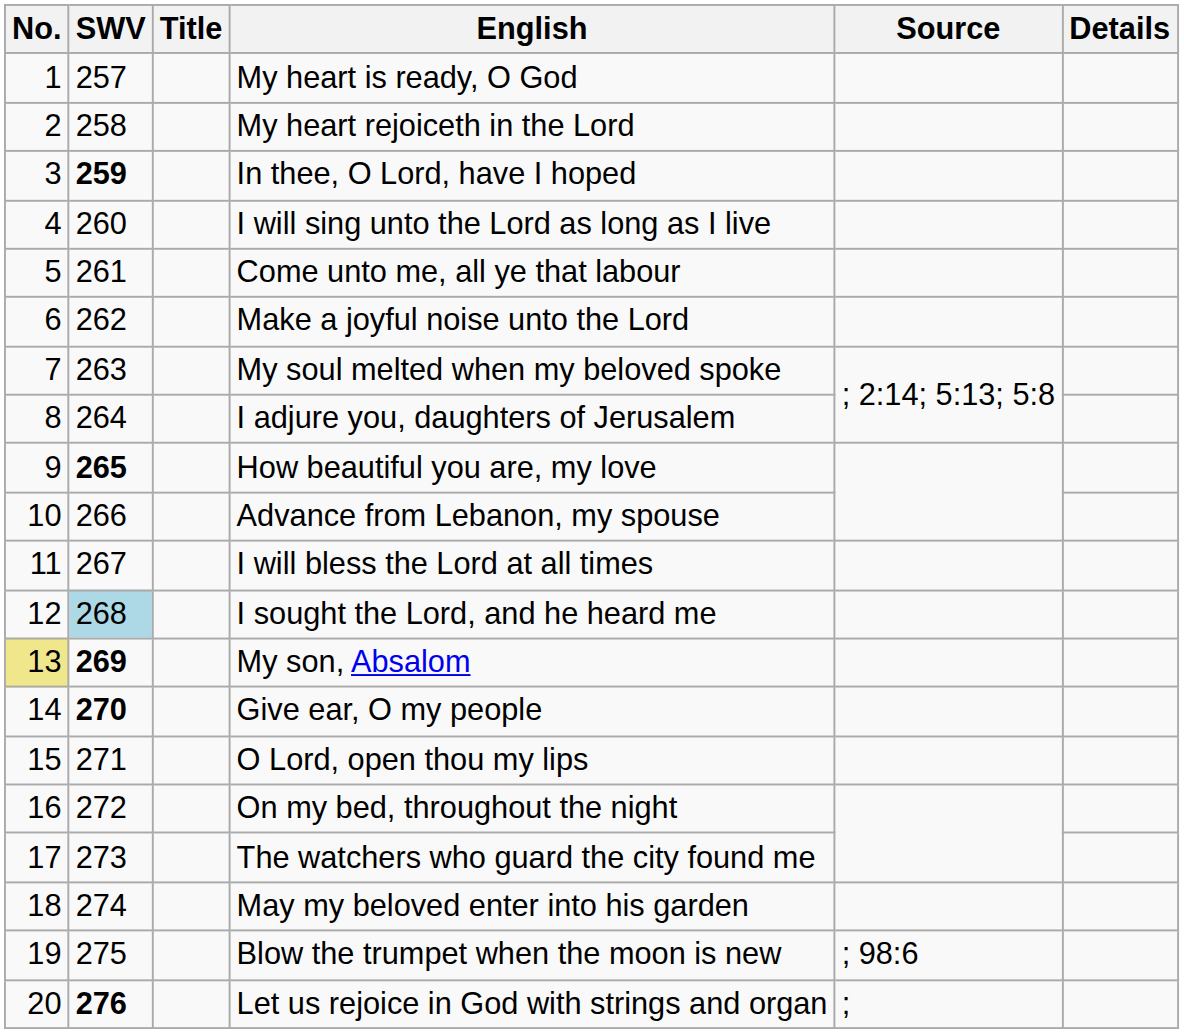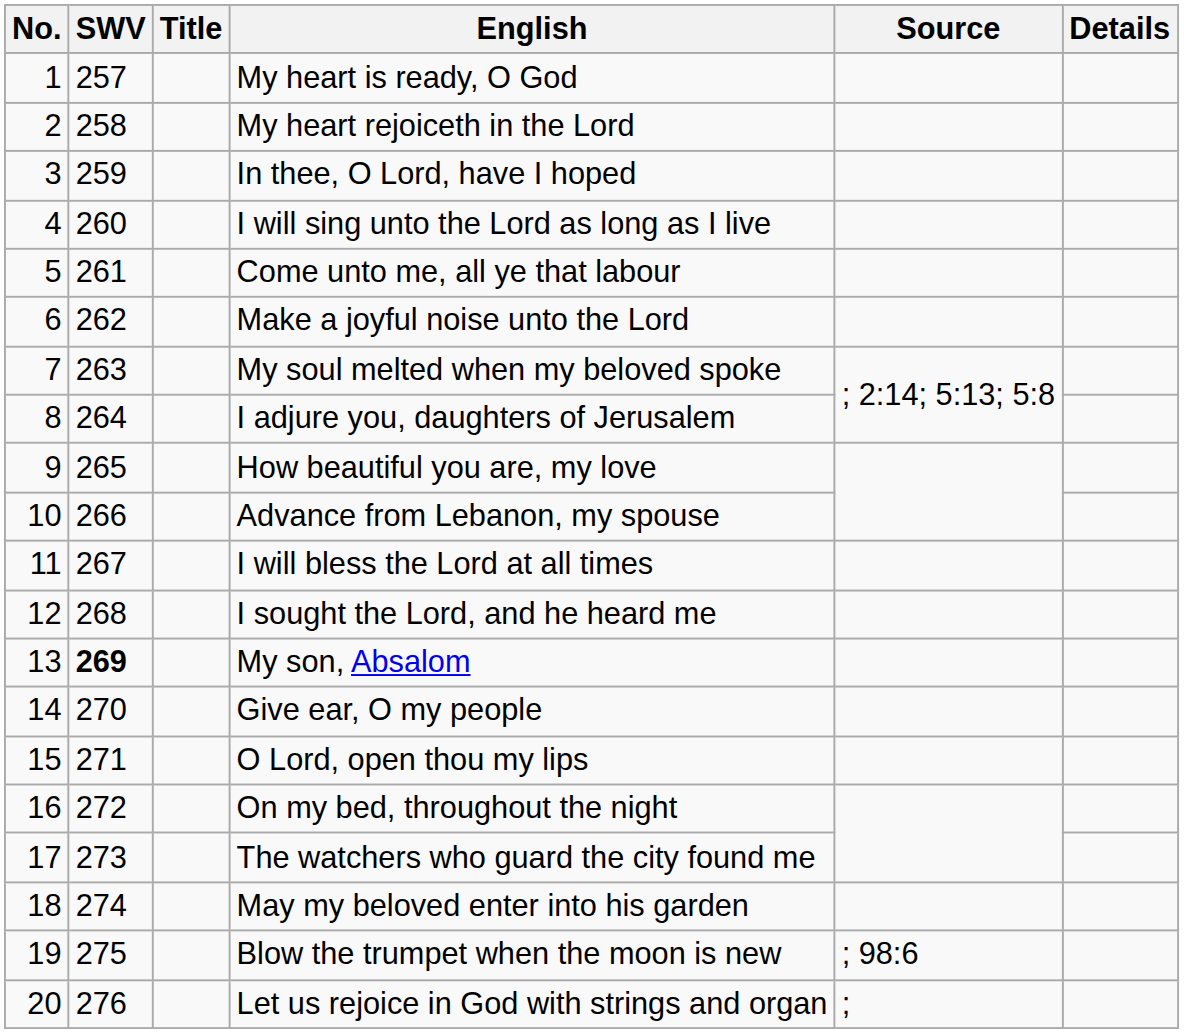(101, 175) bold -> (101, 175) normal
(101, 467) bold -> (101, 467) normal
(101, 613) lightblue background -> (101, 613) no background
(44, 662) khaki background -> (44, 662) no background
(101, 710) bold -> (101, 710) normal
(101, 1003) bold -> (101, 1003) normal
